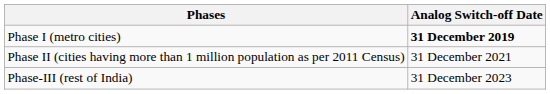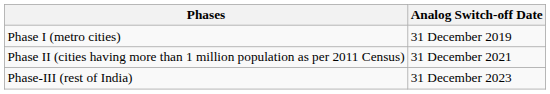(463, 36) bold -> (461, 36) normal
